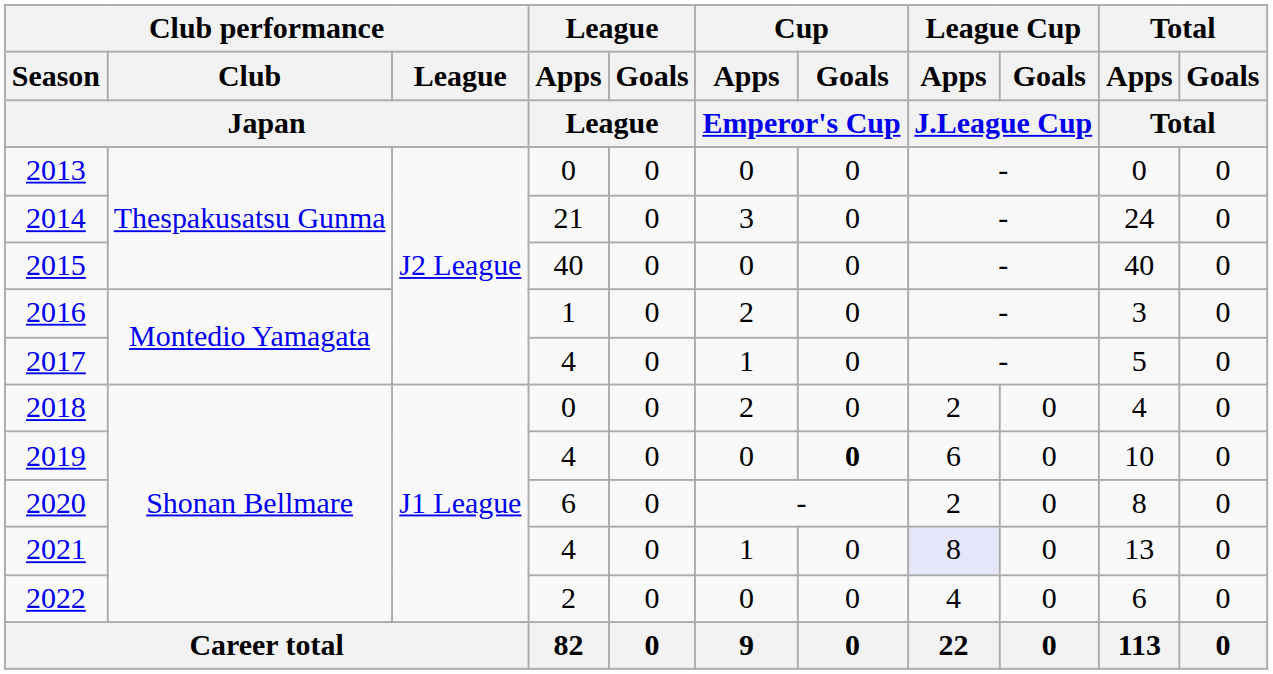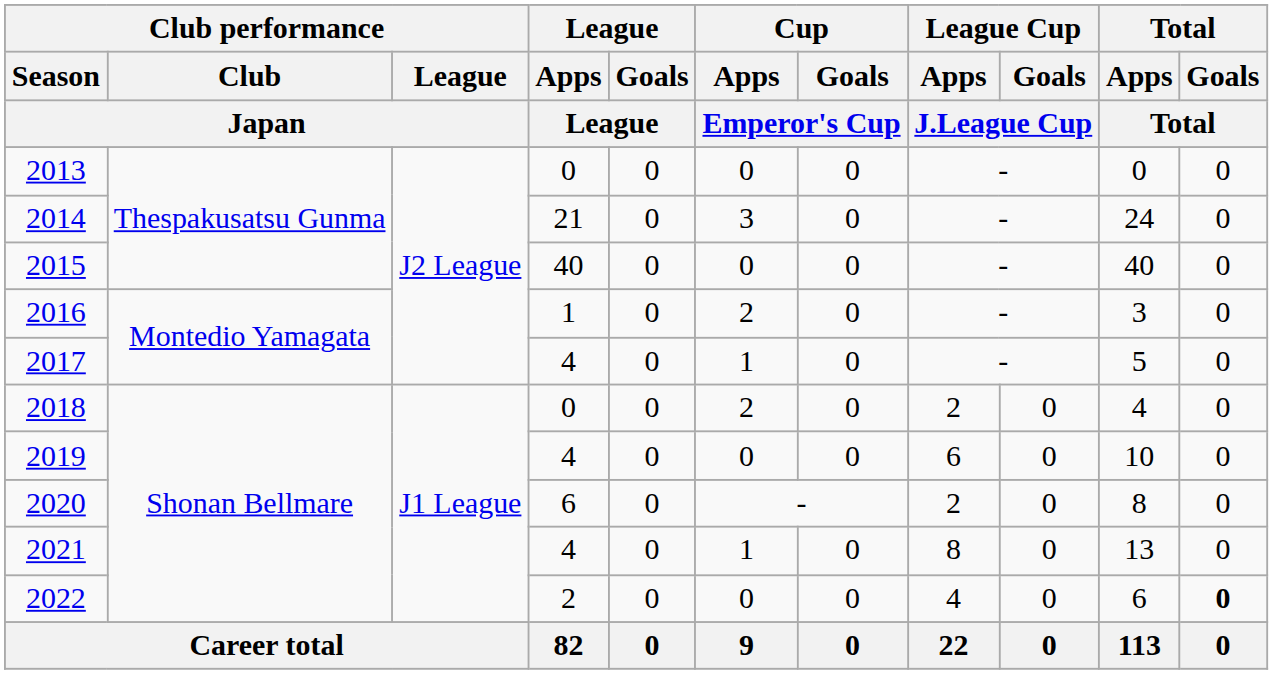(852, 455) bold -> (852, 455) normal
(953, 550) lavender background -> (953, 550) no background
(1223, 597) normal -> (1223, 597) bold
